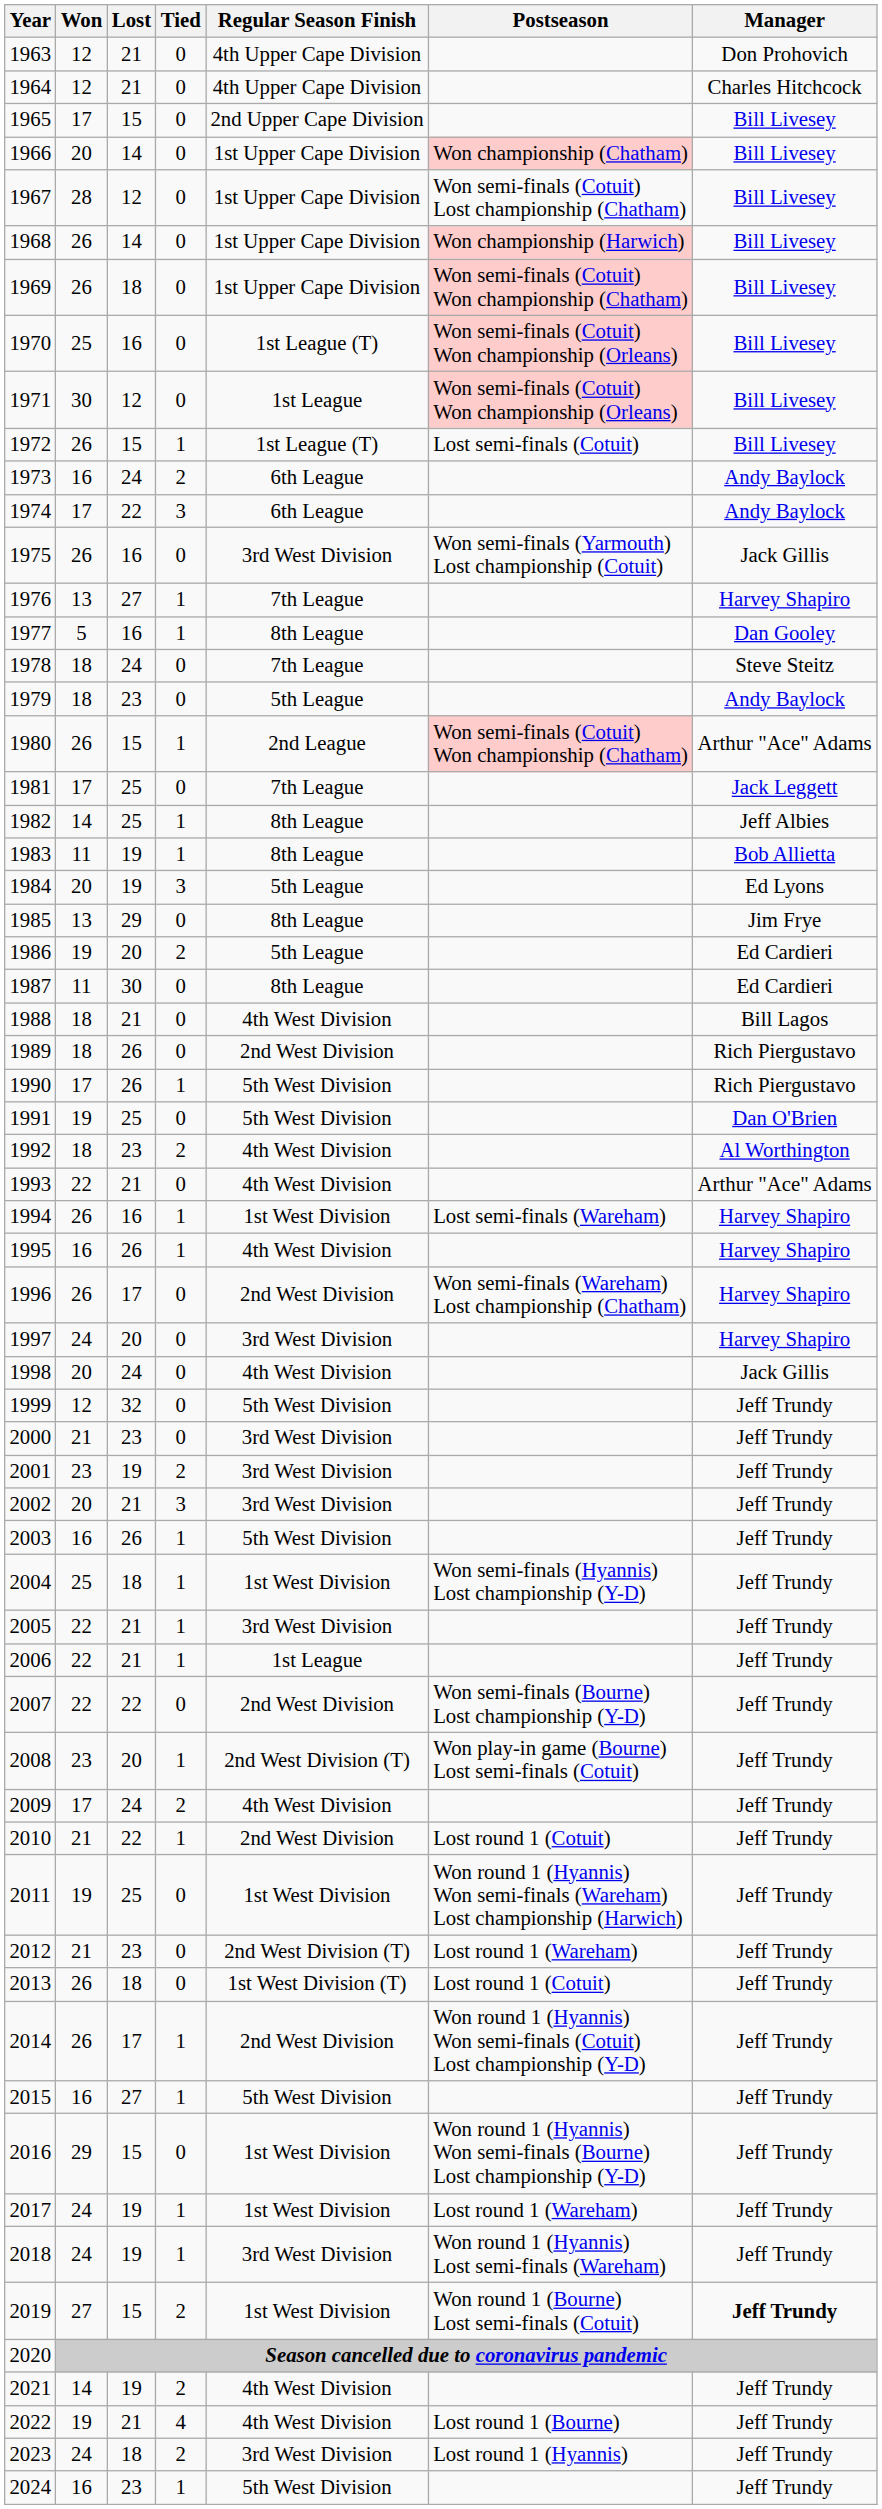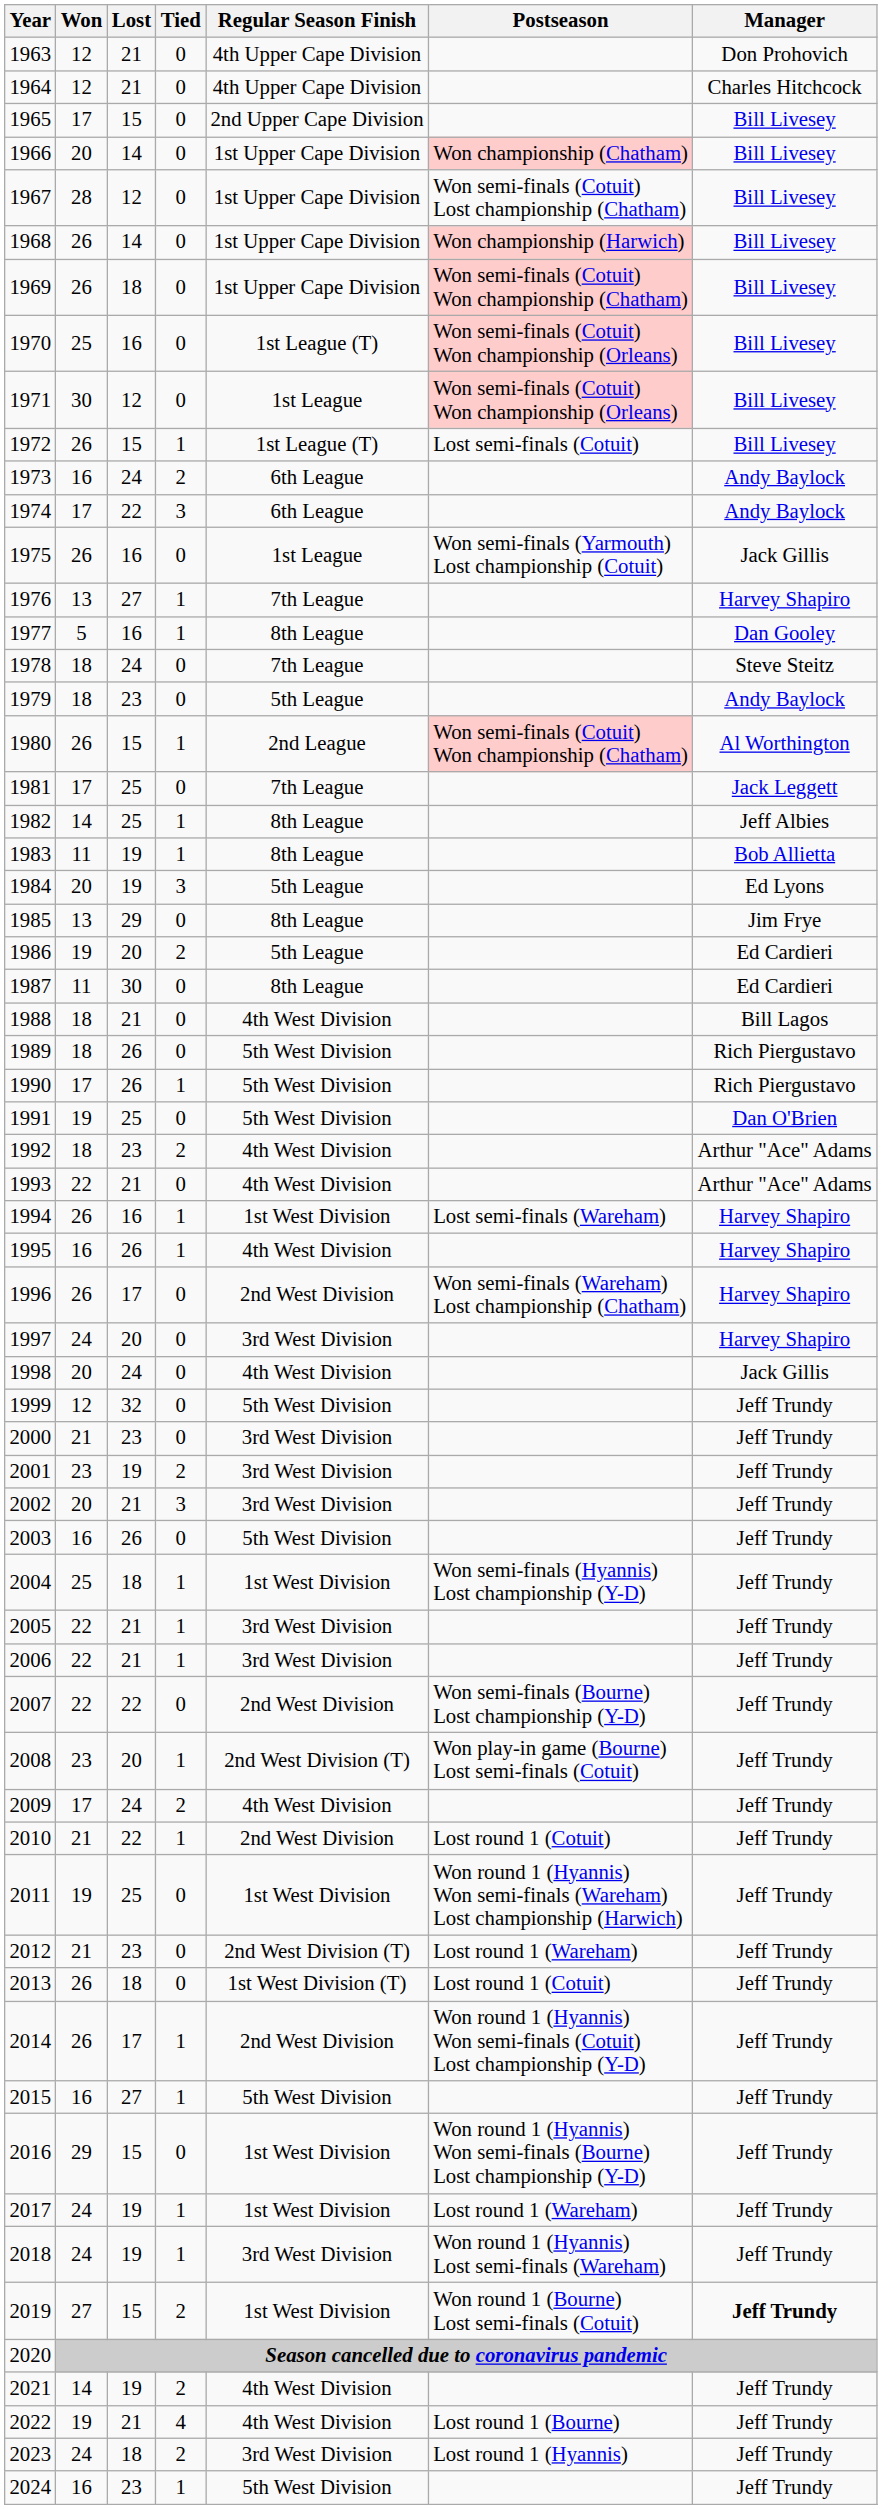(317, 555) 3rd West Division -> (317, 555) 1st League
(785, 743) Arthur "Ace" Adams -> (785, 743) Al Worthington
(317, 1052) 2nd West Division -> (317, 1052) 5th West Division
(785, 1151) Al Worthington -> (785, 1151) Arthur "Ace" Adams
(181, 1537) 1 -> (181, 1537) 0
(317, 1659) 1st League -> (317, 1659) 3rd West Division
